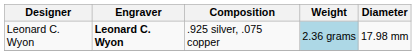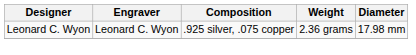(123, 36) bold -> (137, 30) normal
(329, 36) lightblue background -> (326, 30) no background
